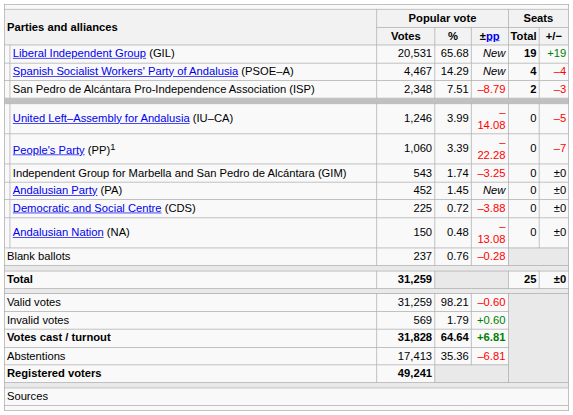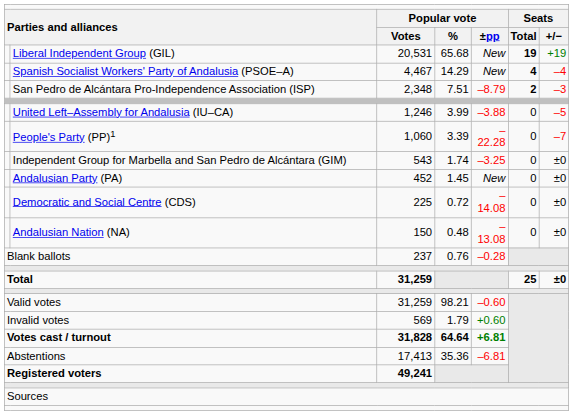(491, 118) –14.08 -> (491, 112) –3.88
(491, 208) –3.88 -> (491, 202) –14.08
